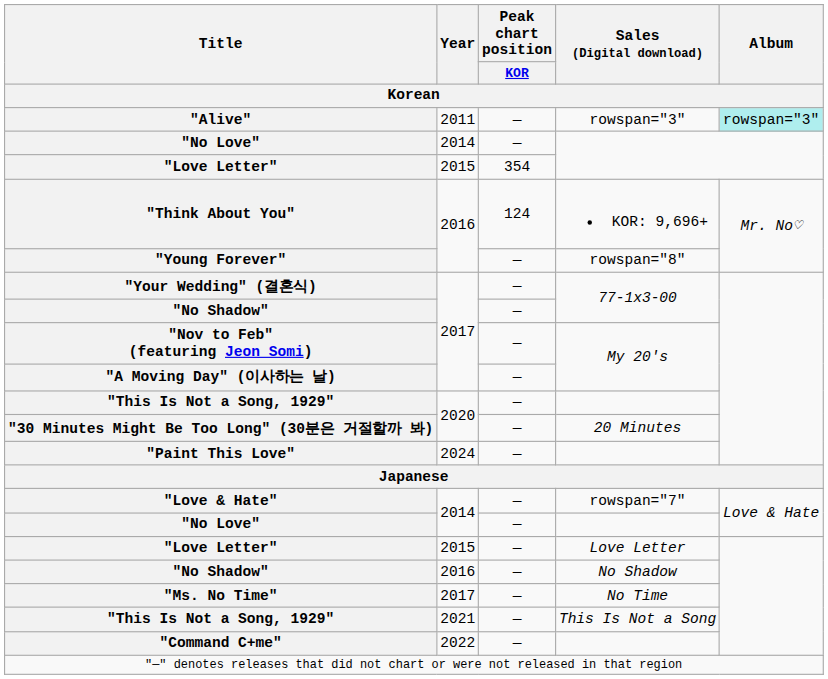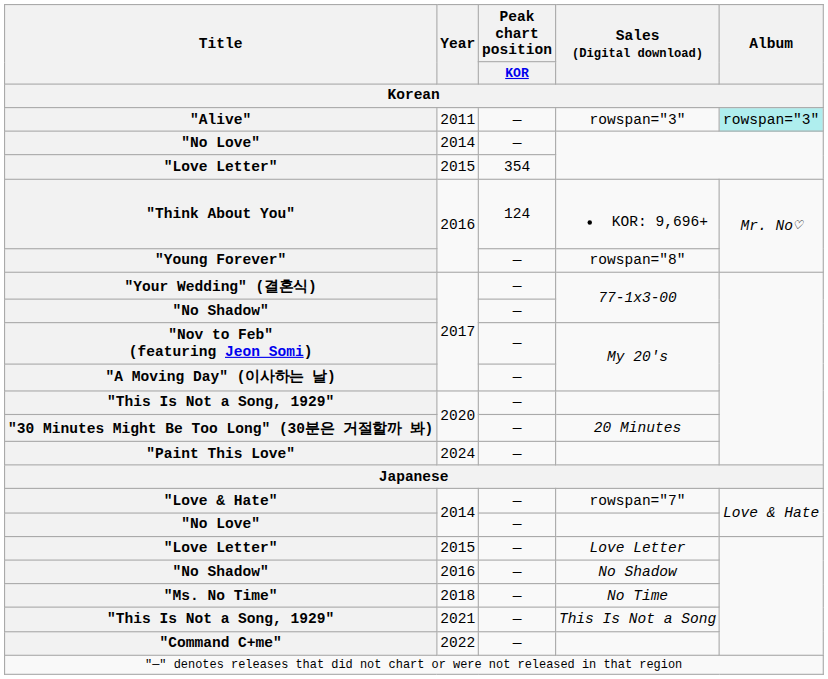(458, 596) 2017 -> (458, 596) 2018
